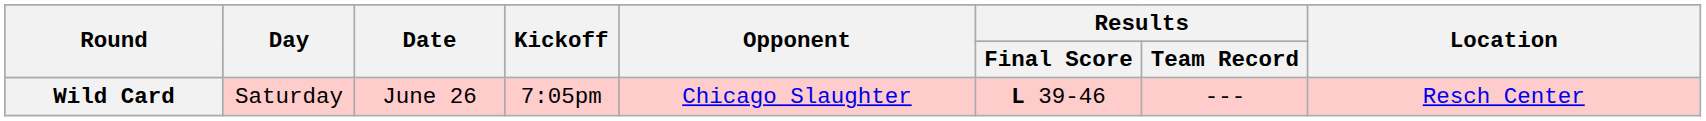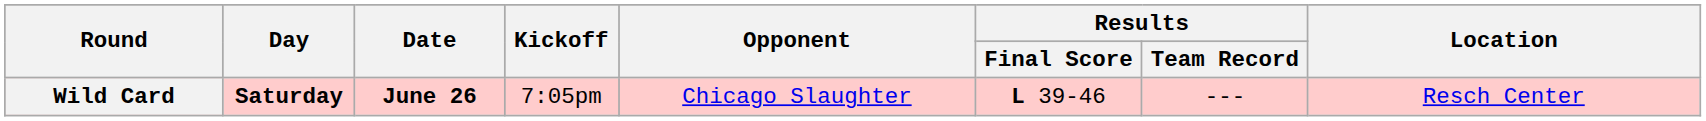(289, 97) normal -> (289, 97) bold
(430, 97) normal -> (430, 97) bold
